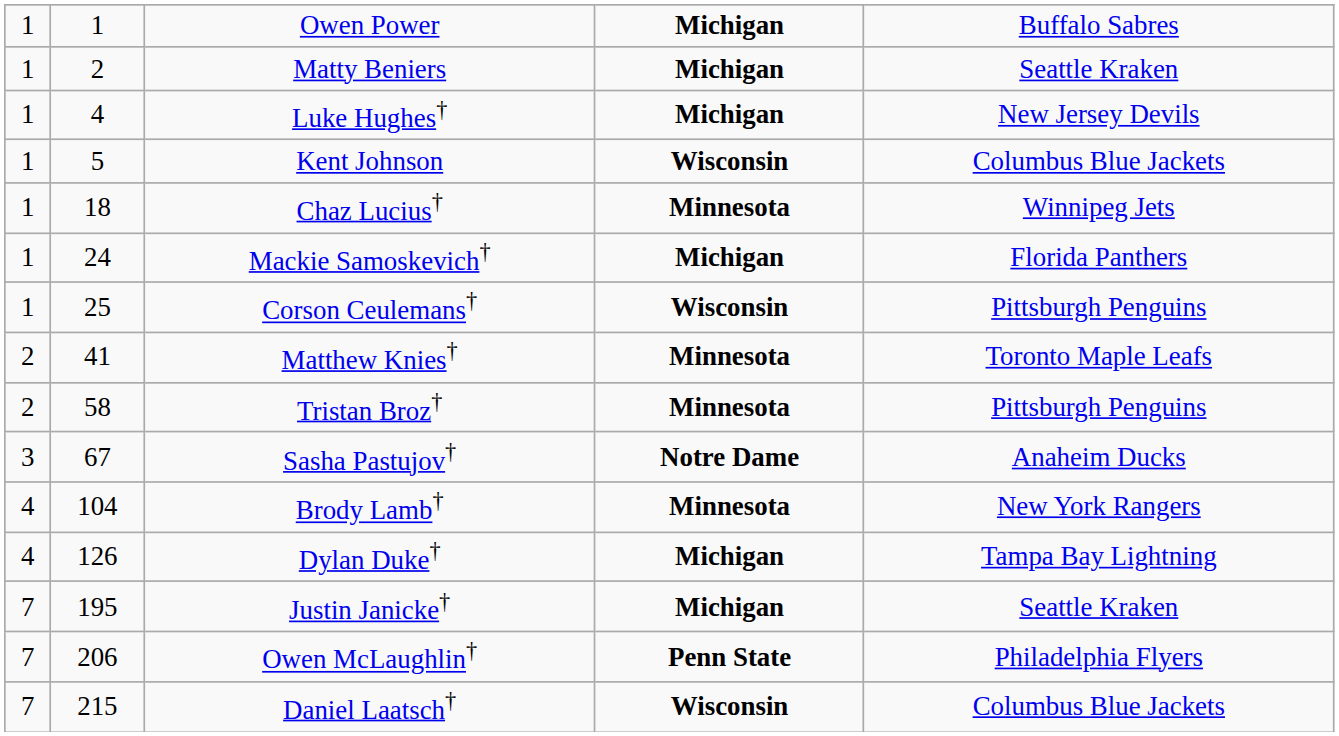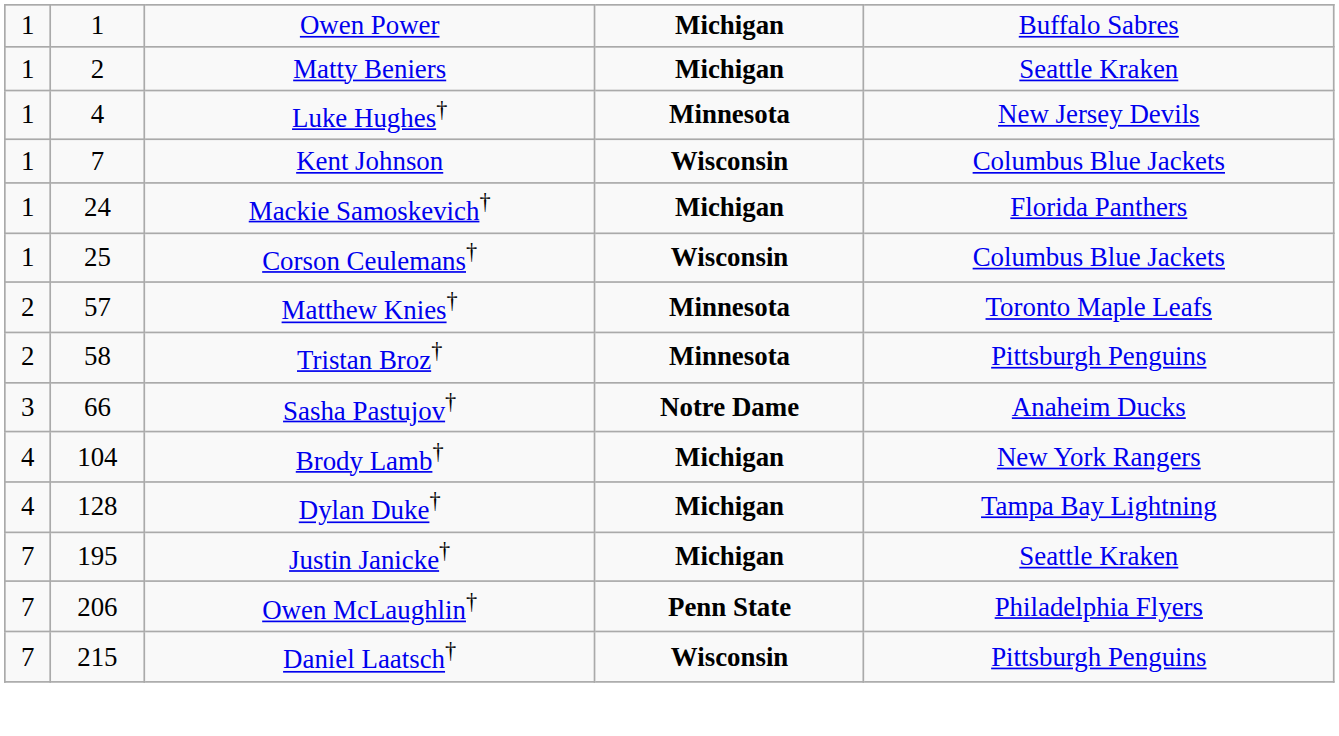(730, 114) Michigan -> (730, 114) Minnesota
(97, 160) 5 -> (97, 160) 7
- row: (370, 207)
(1099, 307) Pittsburgh Penguins -> (1099, 257) Columbus Blue Jackets
(97, 356) 41 -> (97, 307) 57
(97, 456) 67 -> (97, 406) 66
(730, 506) Minnesota -> (730, 456) Michigan
(97, 556) 126 -> (97, 506) 128
(1099, 706) Columbus Blue Jackets -> (1099, 656) Pittsburgh Penguins
